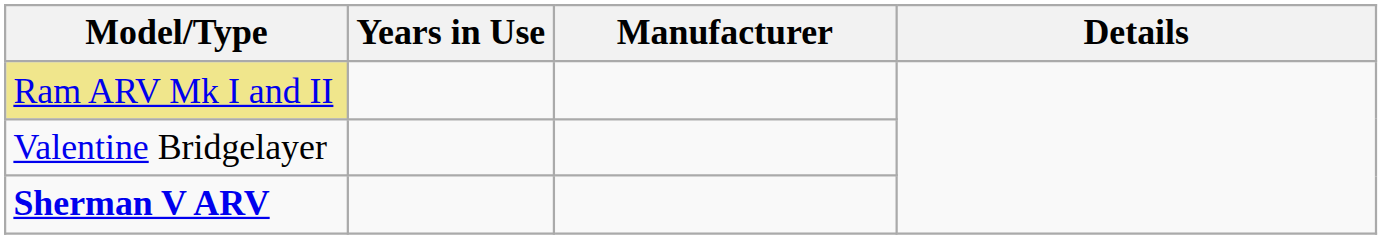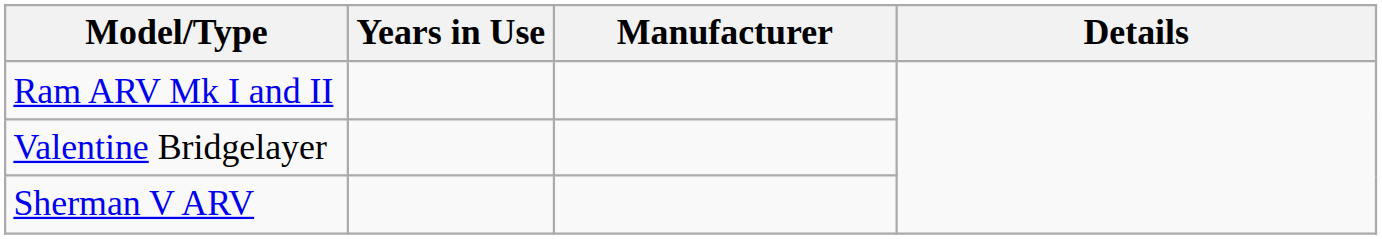(173, 89) khaki background -> (173, 89) no background
(142, 203) bold -> (134, 203) normal
